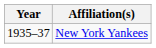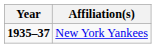(28, 33) normal -> (28, 33) bold
